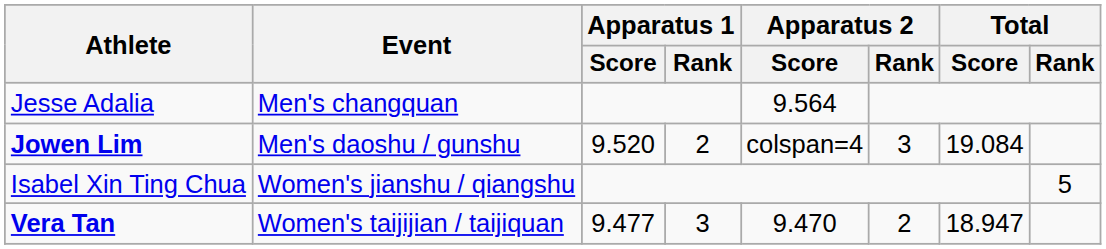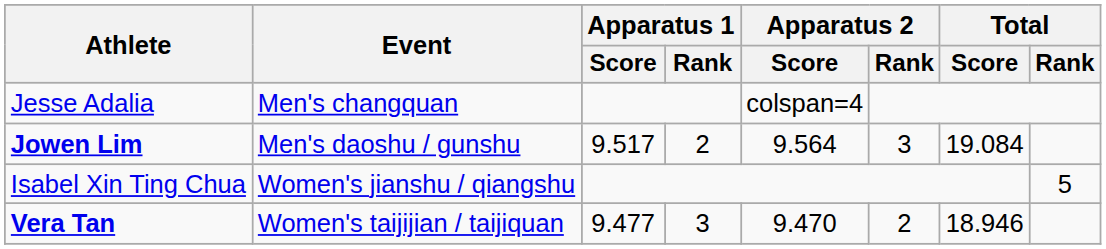(805, 104) 9.564 -> (805, 104) colspan=4
(623, 144) 9.520 -> (623, 144) 9.517
(805, 144) colspan=4 -> (805, 144) 9.564
(985, 224) 18.947 -> (985, 224) 18.946
